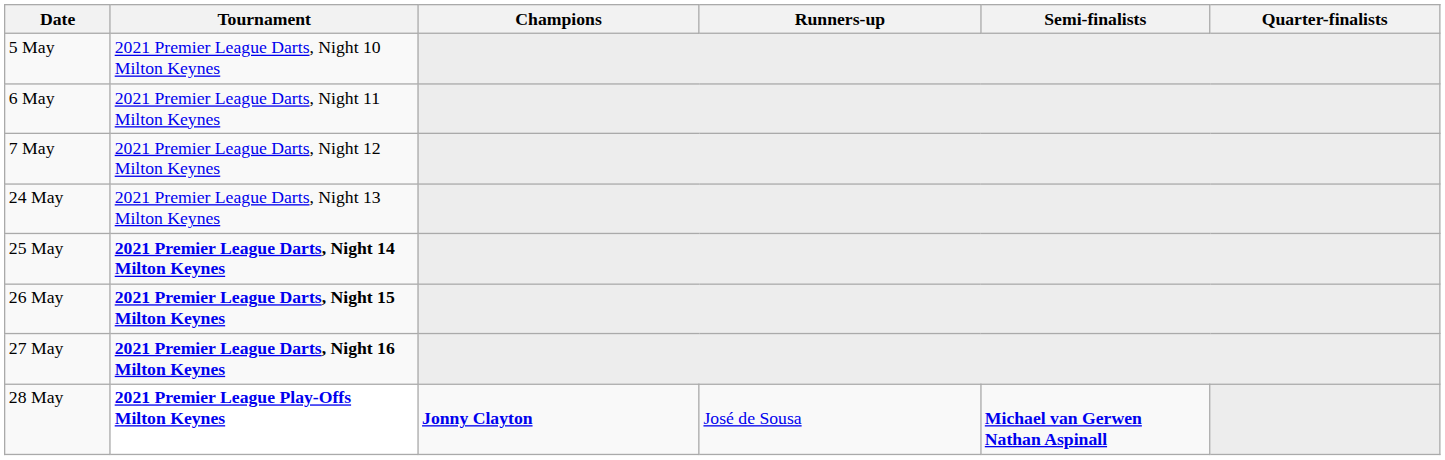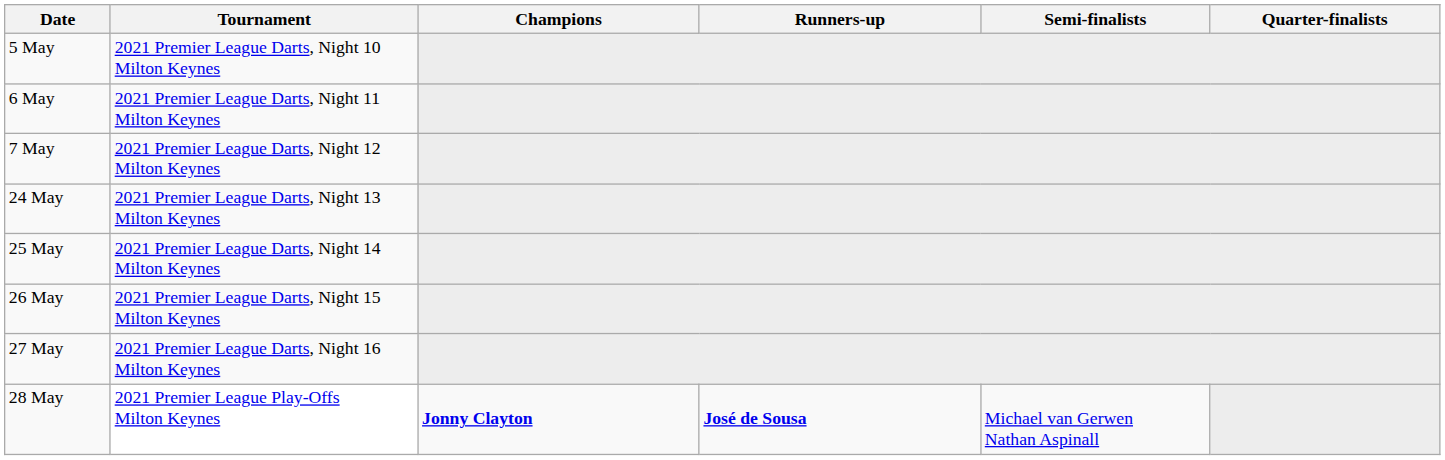(255, 258) bold -> (248, 258) normal
(255, 308) bold -> (248, 308) normal
(255, 358) bold -> (248, 358) normal
(233, 408) bold -> (227, 408) normal
(753, 418) normal -> (755, 418) bold
(1063, 428) bold -> (1059, 428) normal
